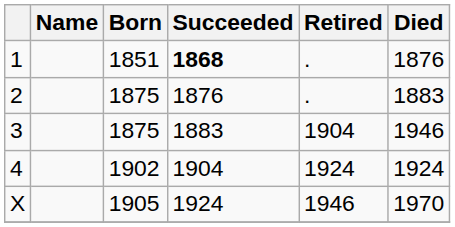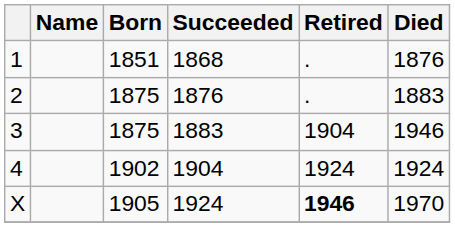(198, 58) bold -> (198, 58) normal
(329, 204) normal -> (329, 204) bold
